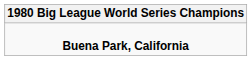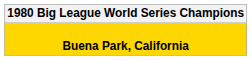(126, 45) no background -> (126, 45) gold background
